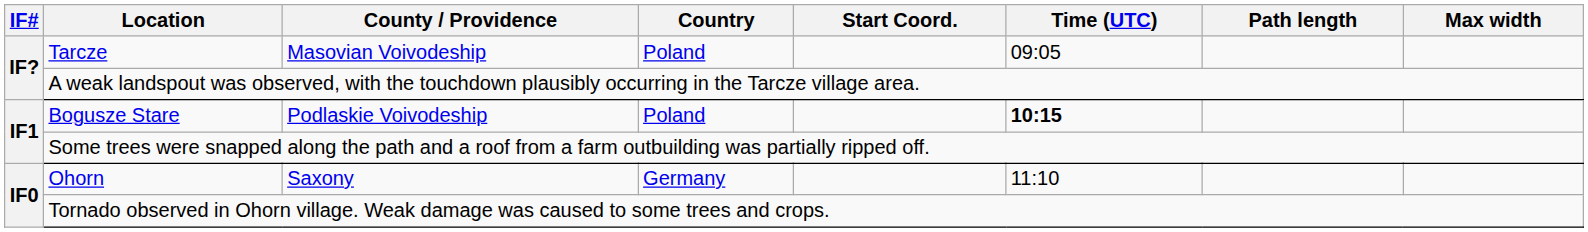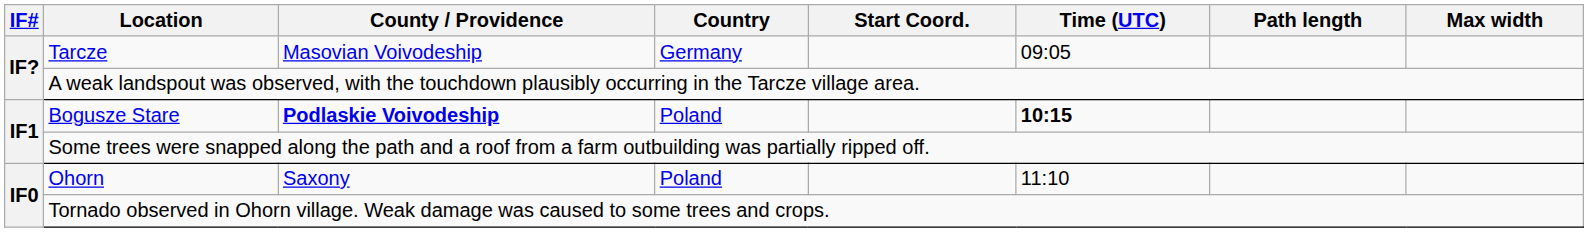(674, 52) Poland -> (701, 52) Germany
(387, 115) normal -> (391, 115) bold
(684, 178) Germany -> (691, 178) Poland
